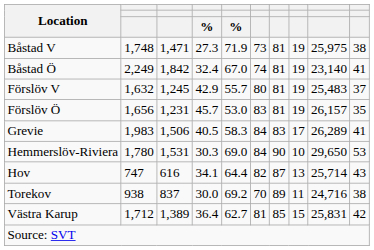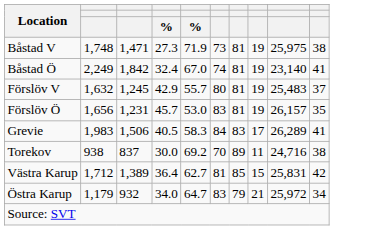- row: (63, 151)
- row: (19, 172)
+ row: (40, 193)
